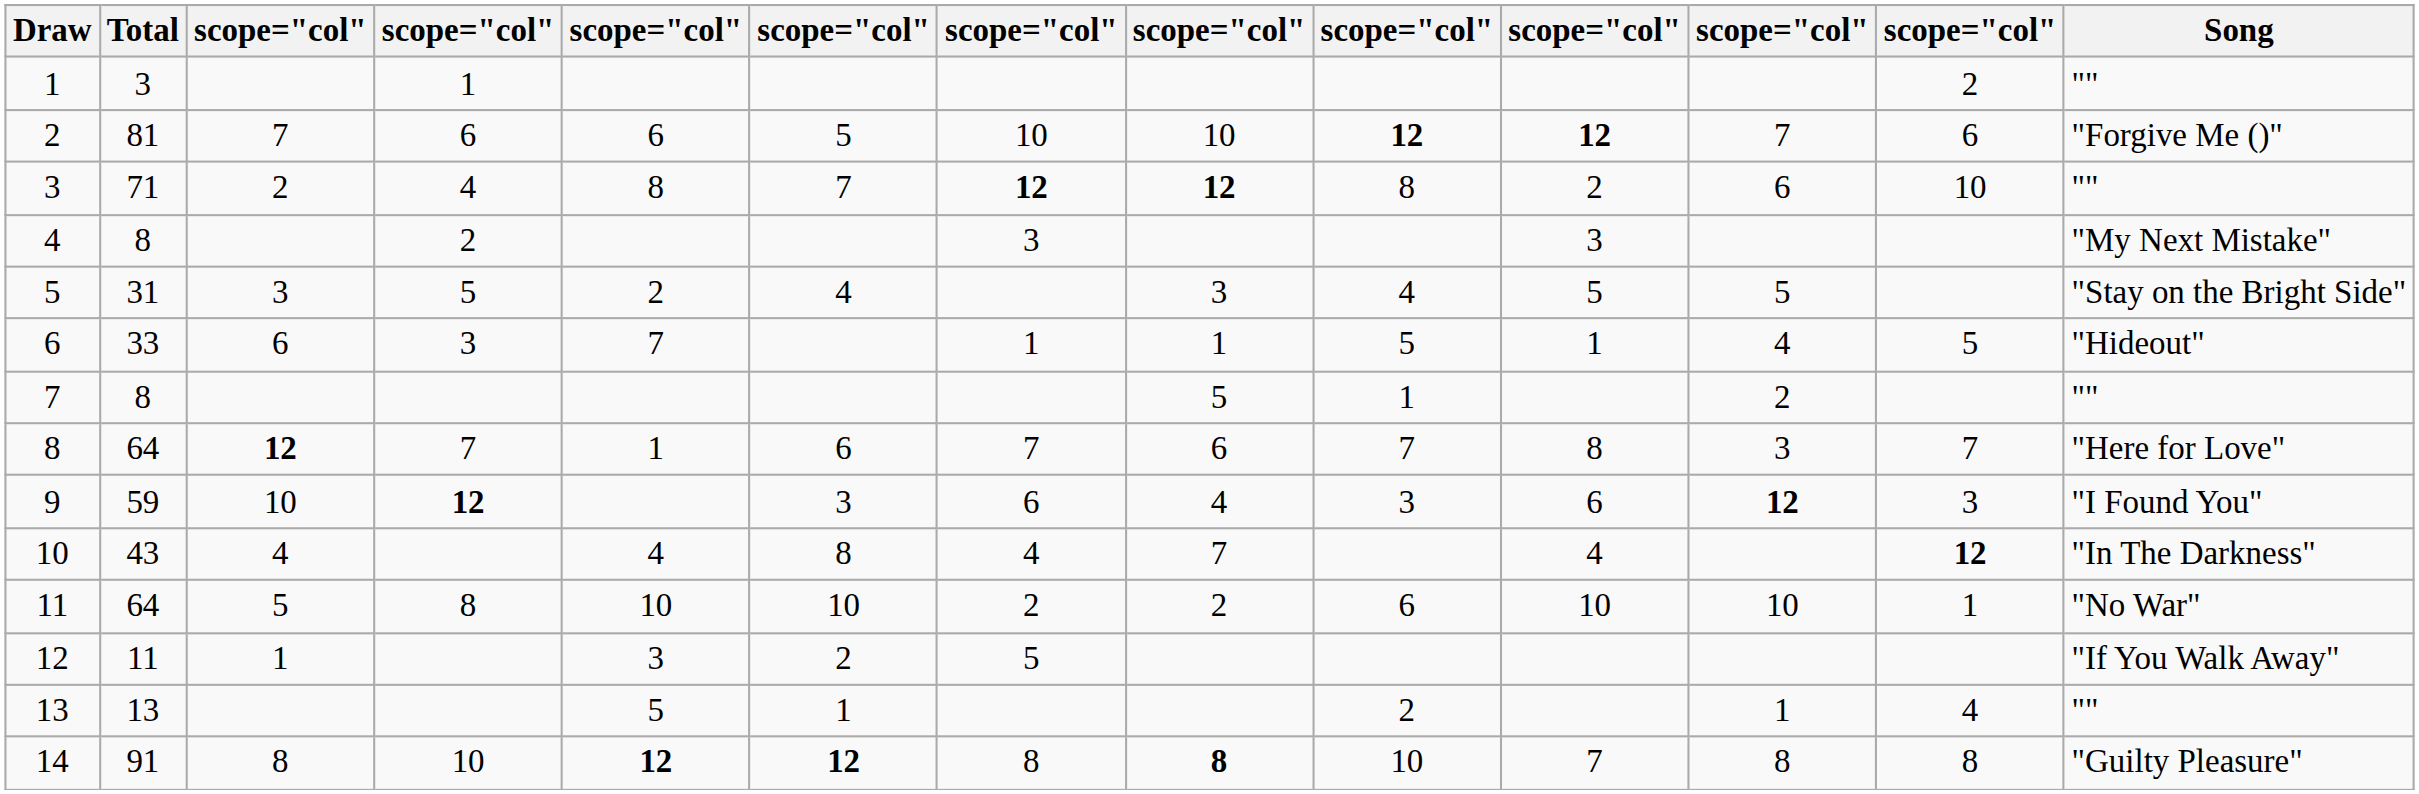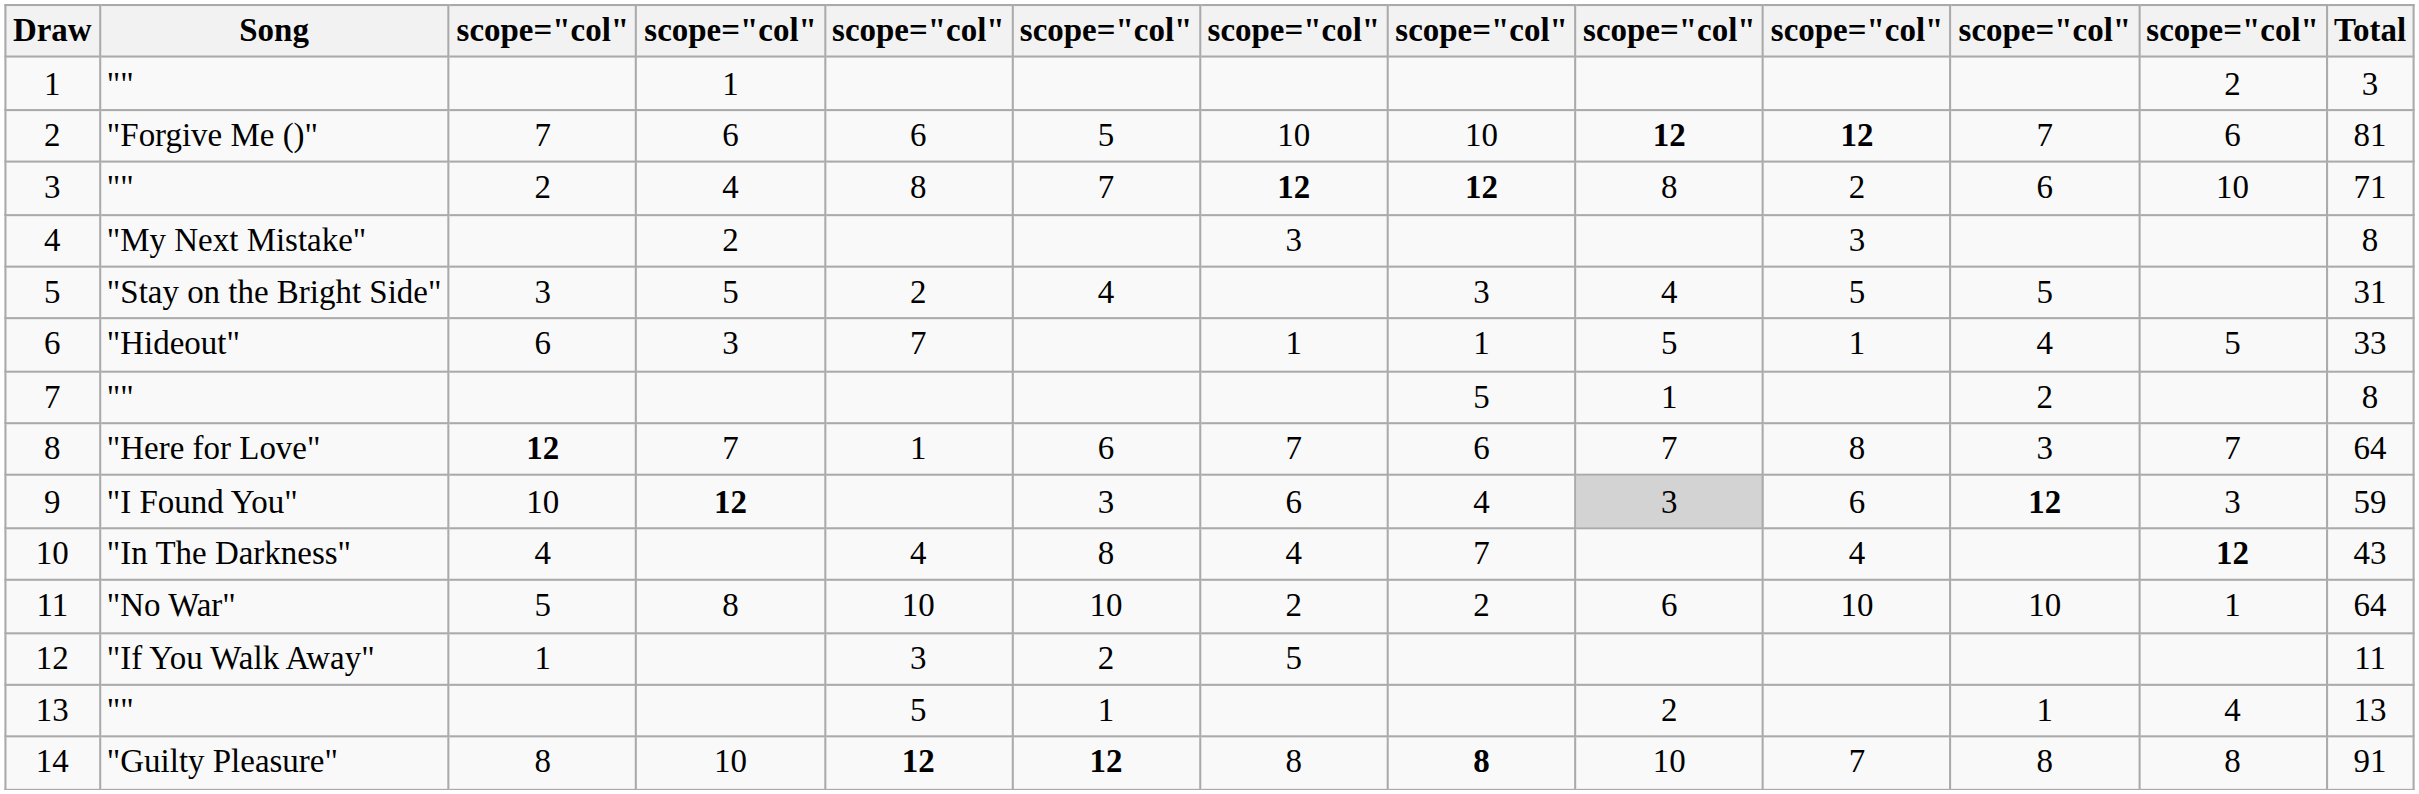columns swapped: (2239, 30) <-> (143, 30)
(1407, 501) no background -> (1669, 501) lightgrey background
